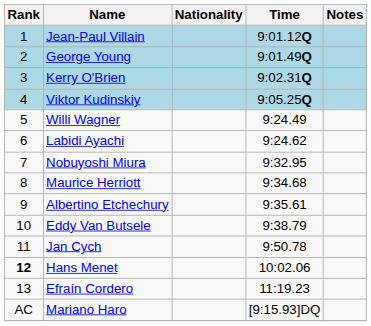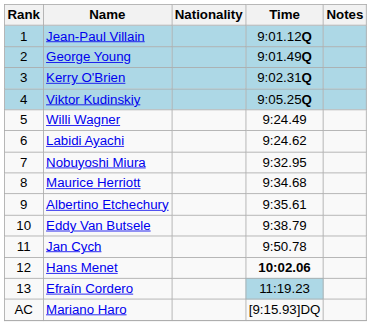(24, 267) bold -> (24, 267) normal
(285, 267) normal -> (285, 267) bold
(285, 288) no background -> (285, 288) lightblue background
